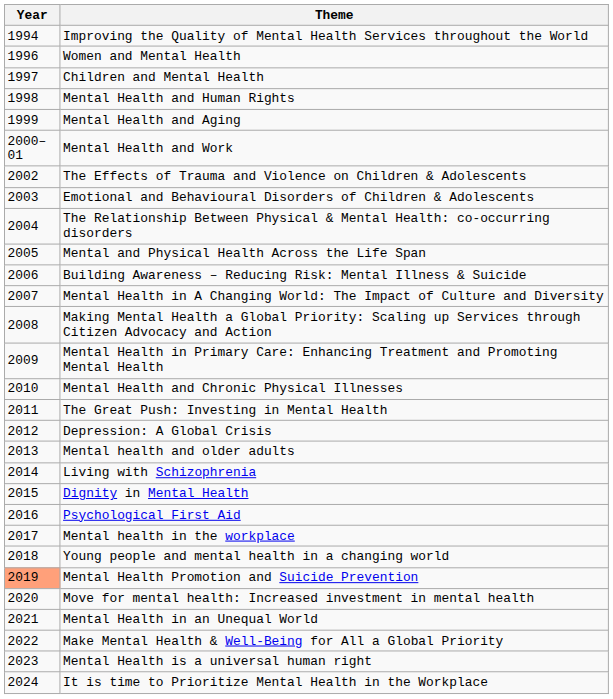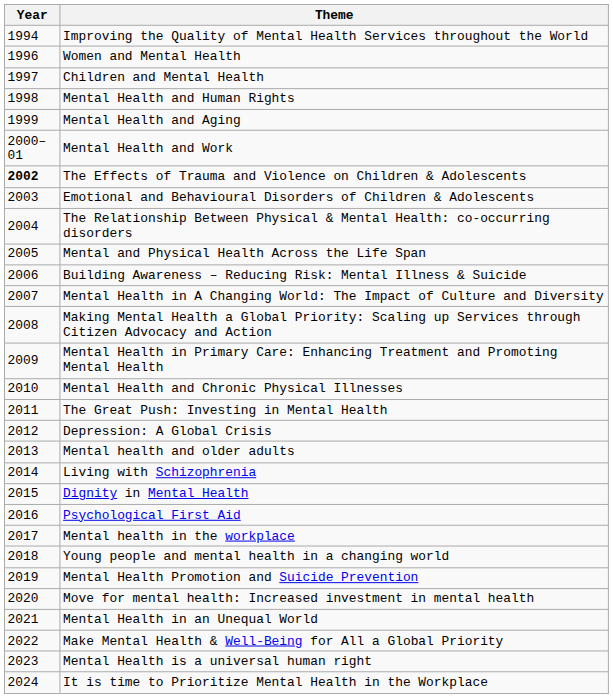(23, 177) normal -> (23, 177) bold
(23, 578) lightsalmon background -> (23, 578) no background
